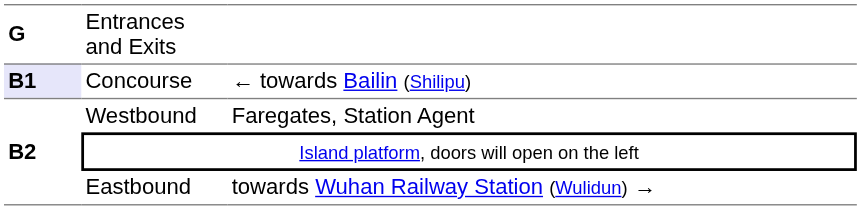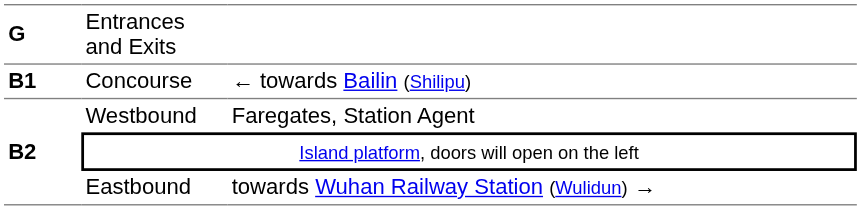(22, 81) lavender background -> (22, 81) no background
